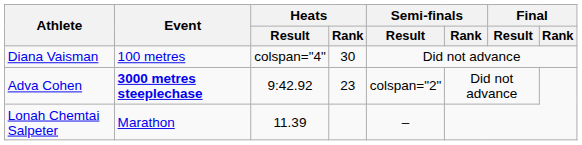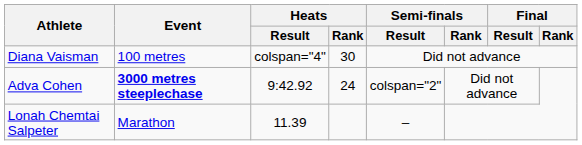(348, 86) 23 -> (348, 86) 24
